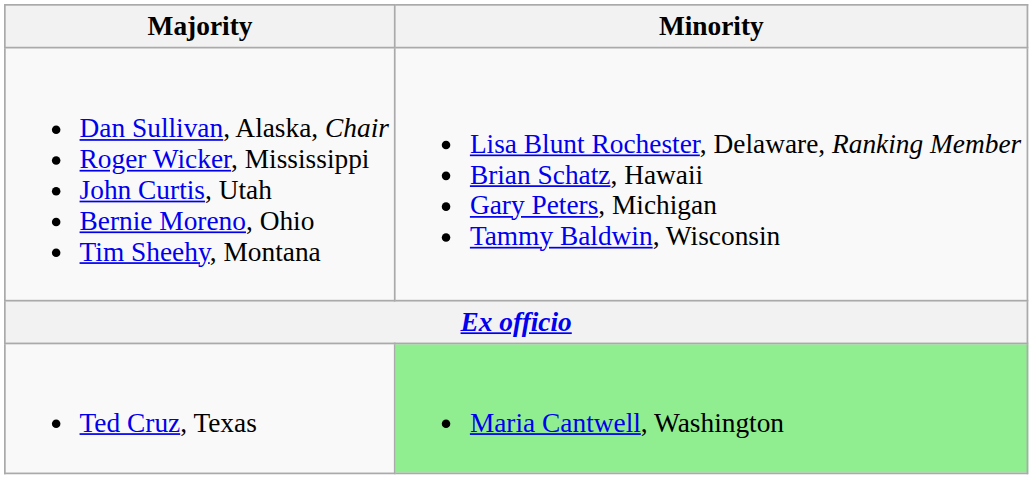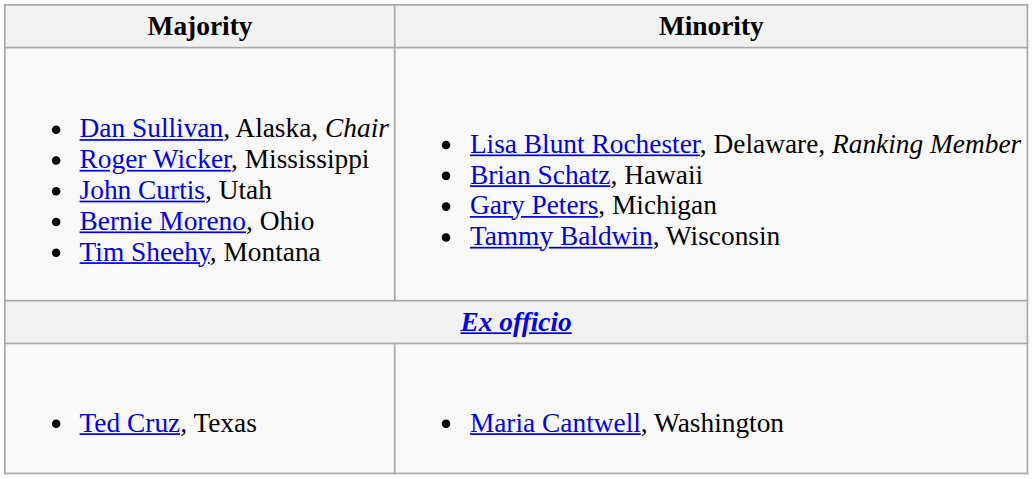(711, 423) lightgreen background -> (711, 423) no background
